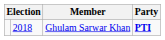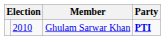(22, 27) 2018 -> (22, 27) 2010
